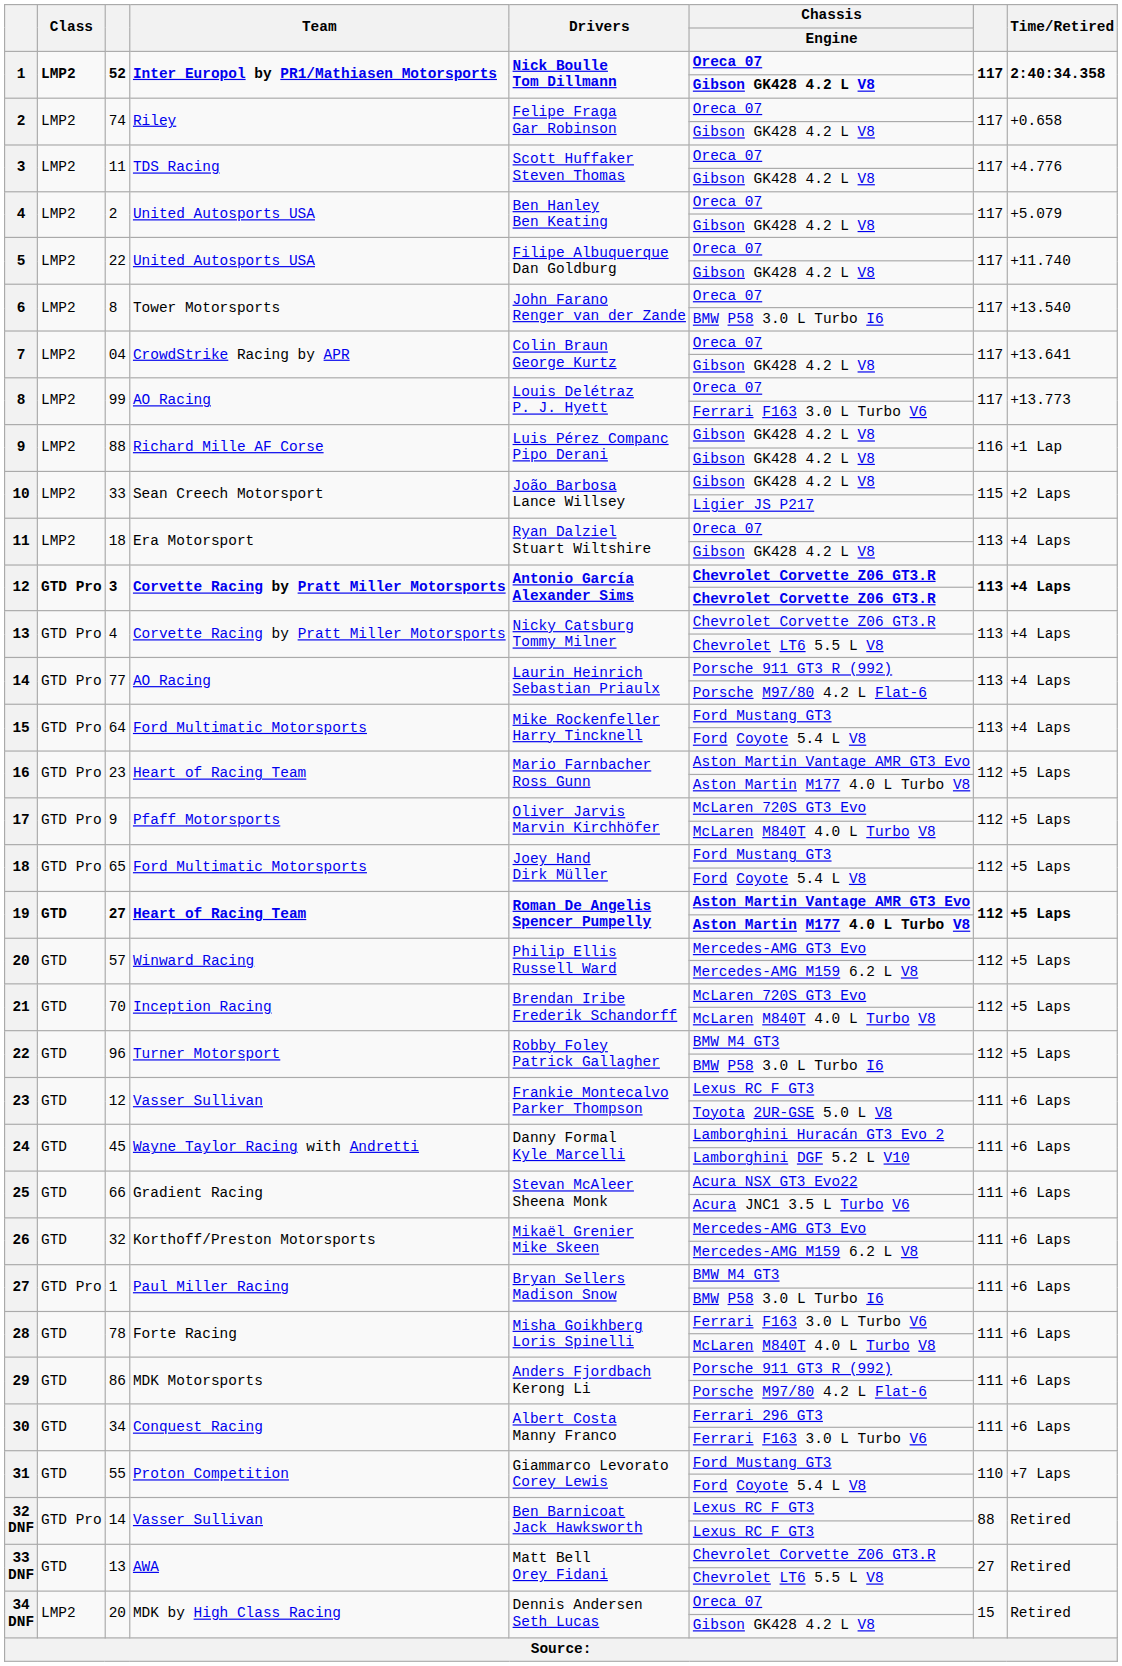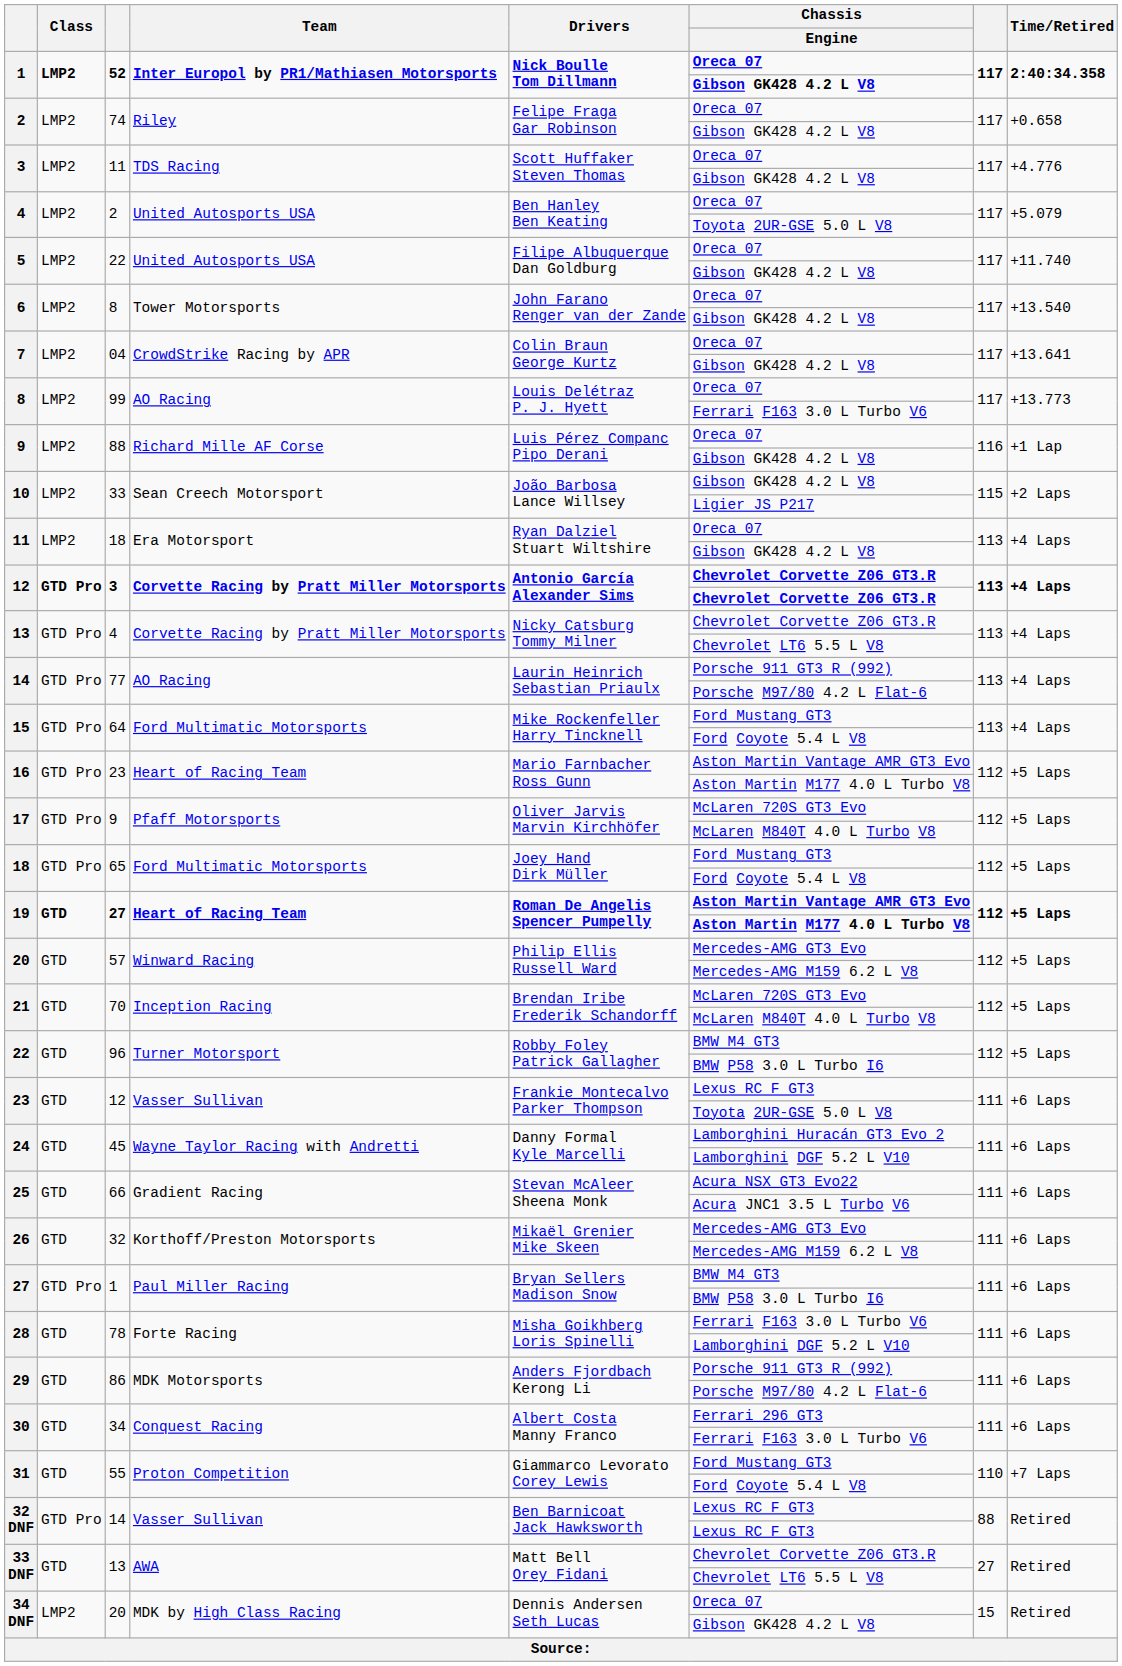(784, 227) Gibson GK428 4.2 L V8 -> (793, 227) Toyota 2UR-GSE 5.0 L V8
(788, 320) BMW P58 3.0 L Turbo I6 -> (784, 320) Gibson GK428 4.2 L V8
(784, 436) Gibson GK428 4.2 L V8 -> (728, 436) Oreca 07
(814, 1346) McLaren M840T 4.0 L Turbo V8 -> (801, 1346) Lamborghini DGF 5.2 L V10
